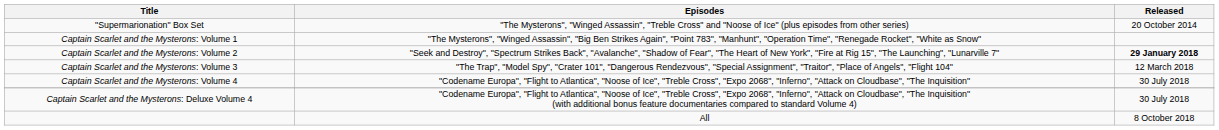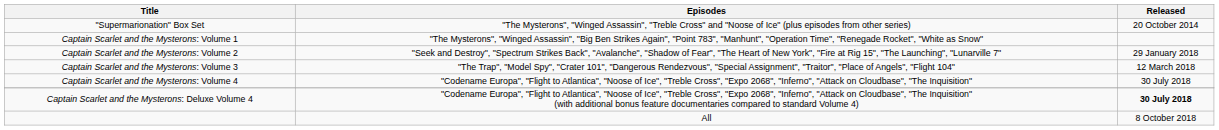(1164, 53) bold -> (1166, 53) normal
(1164, 100) normal -> (1166, 100) bold
